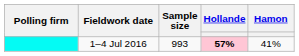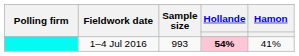(224, 44) 57% -> (224, 44) 54%
